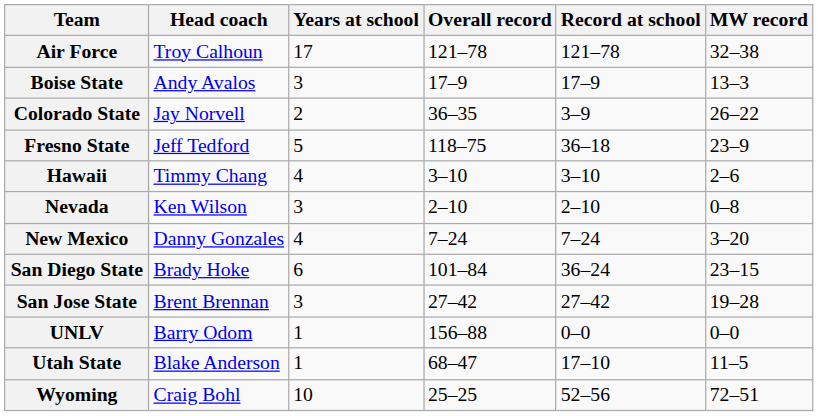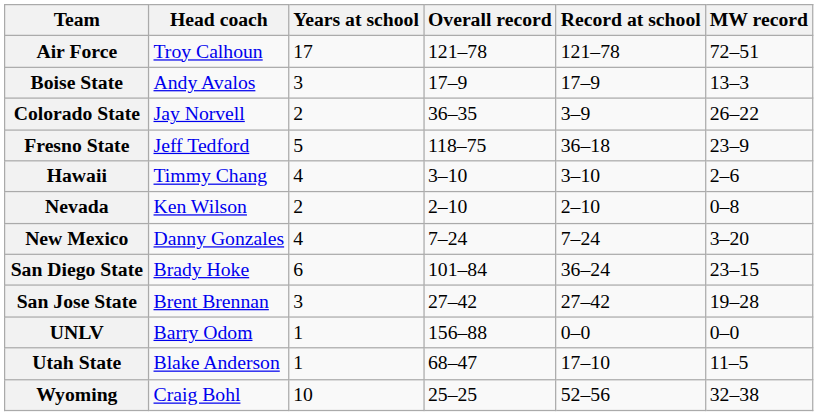(734, 51) 32–38 -> (734, 51) 72–51
(298, 207) 3 -> (298, 207) 2
(734, 394) 72–51 -> (734, 394) 32–38
